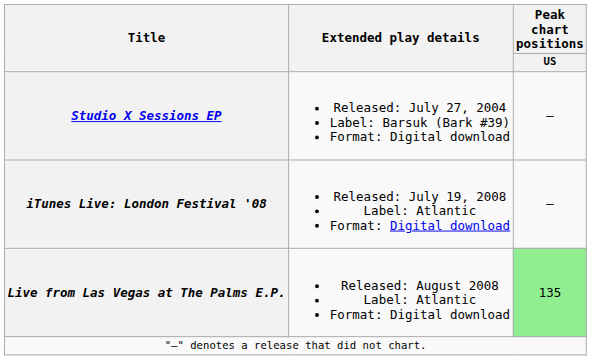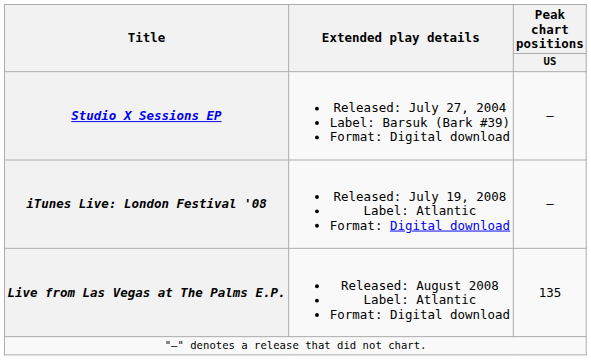(550, 293) lightgreen background -> (550, 293) no background
